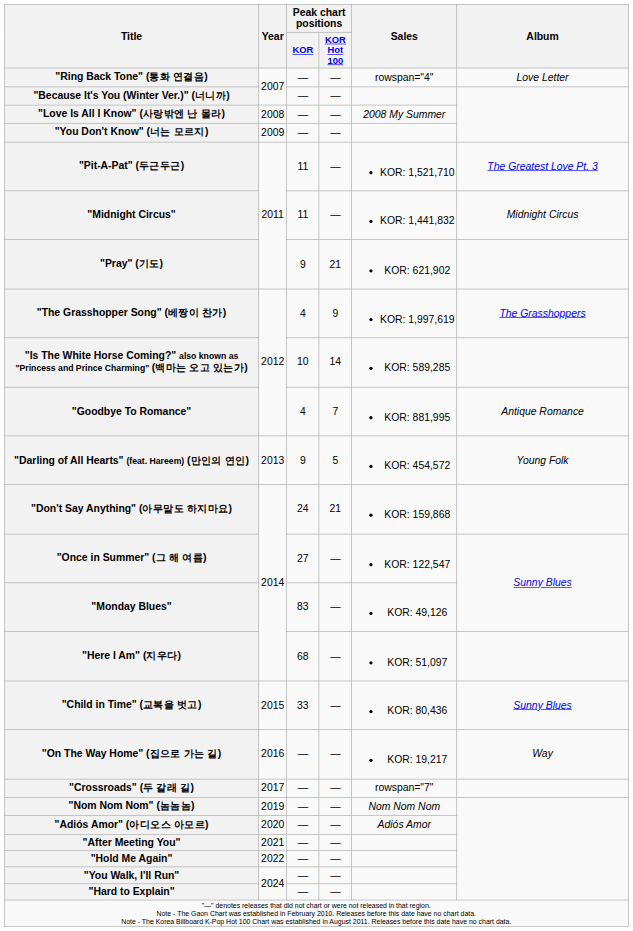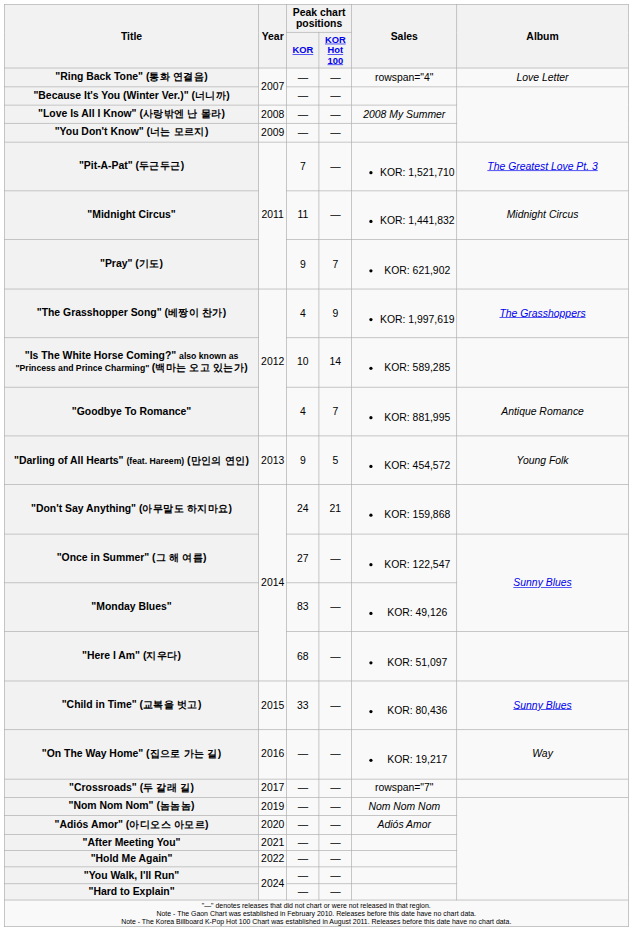(303, 166) 11 -> (303, 166) 7
(335, 264) 21 -> (335, 264) 7
